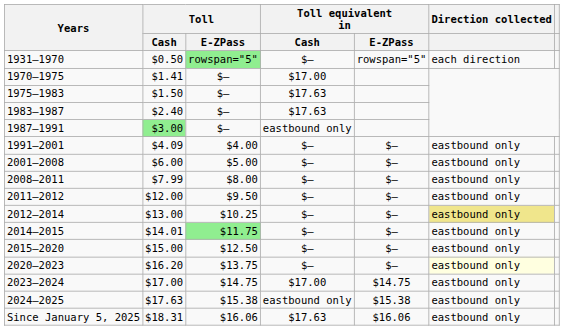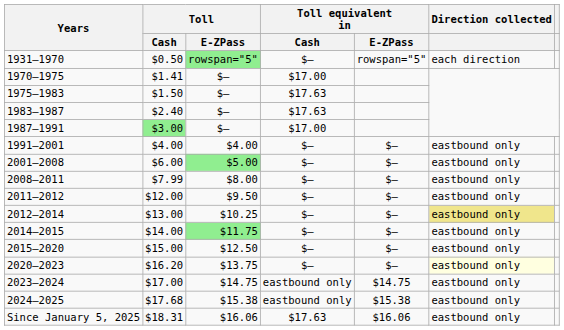(307, 128) eastbound only -> (307, 128) $17.00
(167, 145) $4.09 -> (167, 145) $4.00
(242, 162) no background -> (242, 162) lightgreen background
(164, 231) $14.01 -> (164, 231) $14.00
(307, 283) $17.00 -> (307, 283) eastbound only
(164, 300) $17.63 -> (164, 300) $17.68
